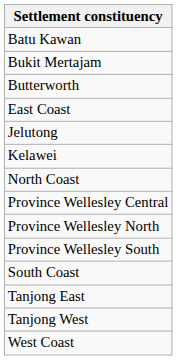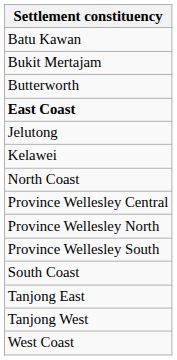(39, 109) normal -> (42, 109) bold
